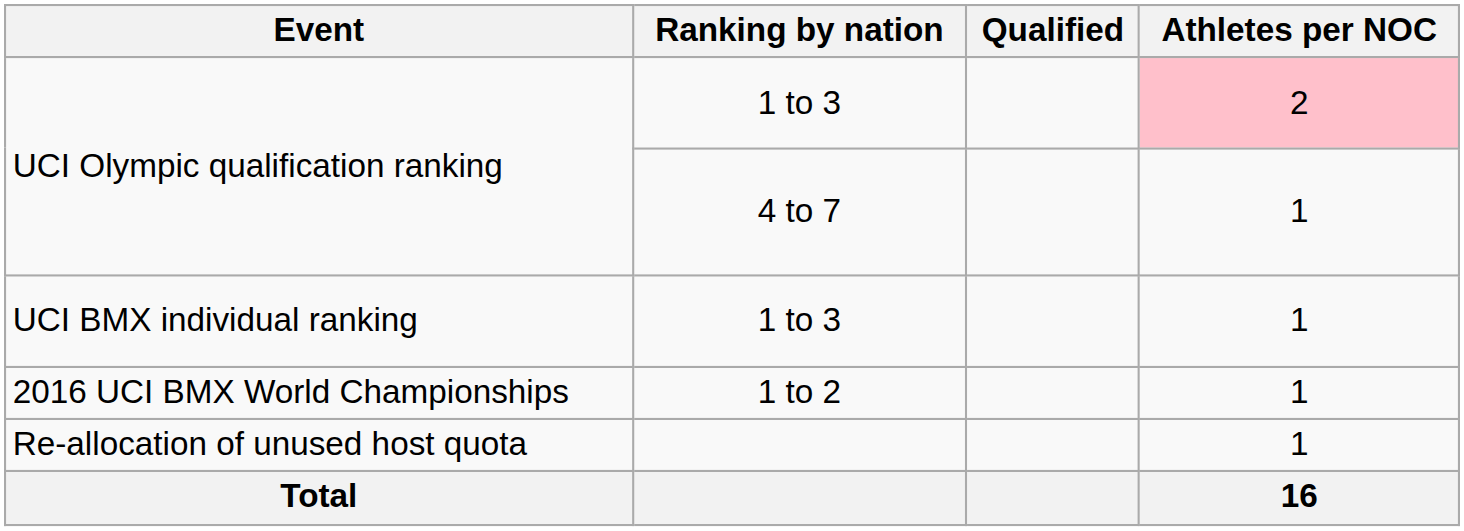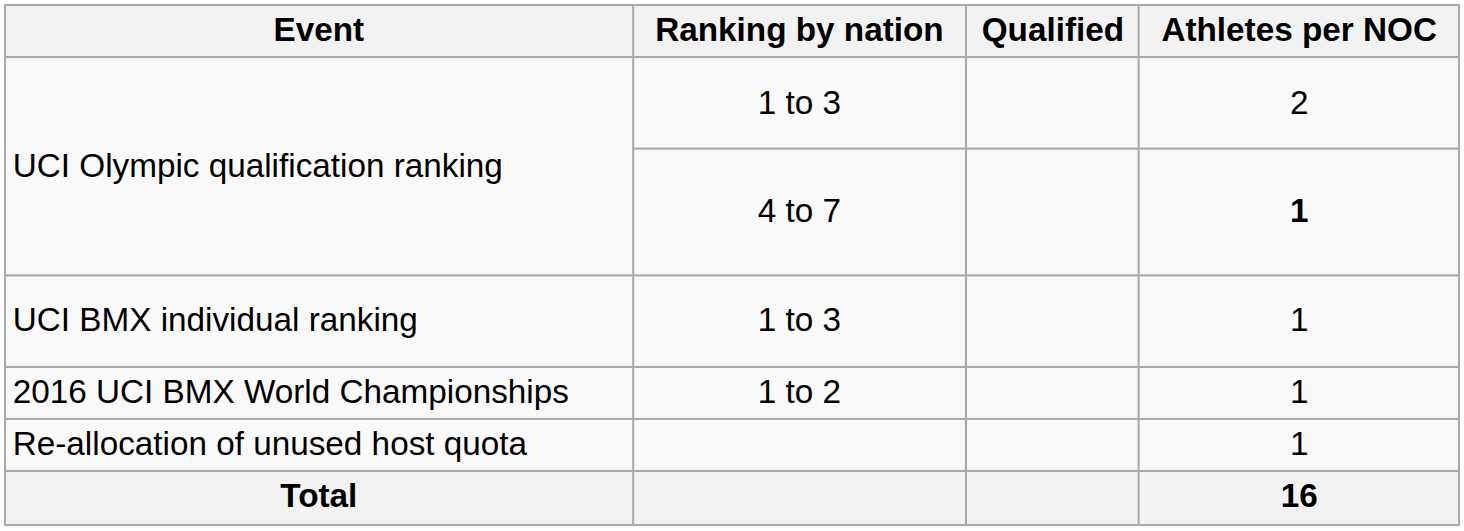(1299, 102) pink background -> (1299, 102) no background
(1299, 211) normal -> (1299, 211) bold
